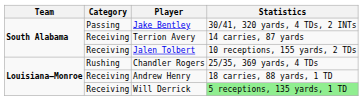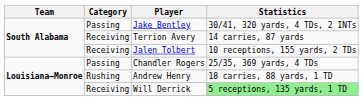(103, 63) Rushing -> (103, 63) Passing
(108, 76) Receiving -> (103, 76) Rushing
